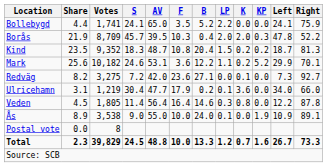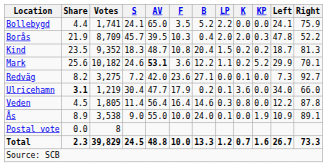(157, 63) normal -> (157, 63) bold
(80, 90) normal -> (80, 90) bold
